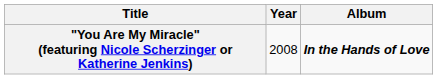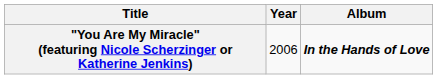(283, 49) 2008 -> (283, 49) 2006
